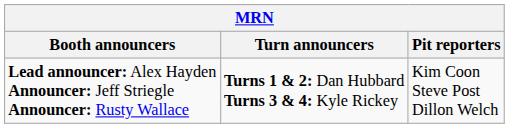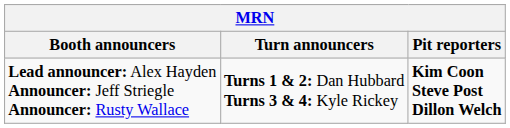(455, 90) normal -> (457, 90) bold
